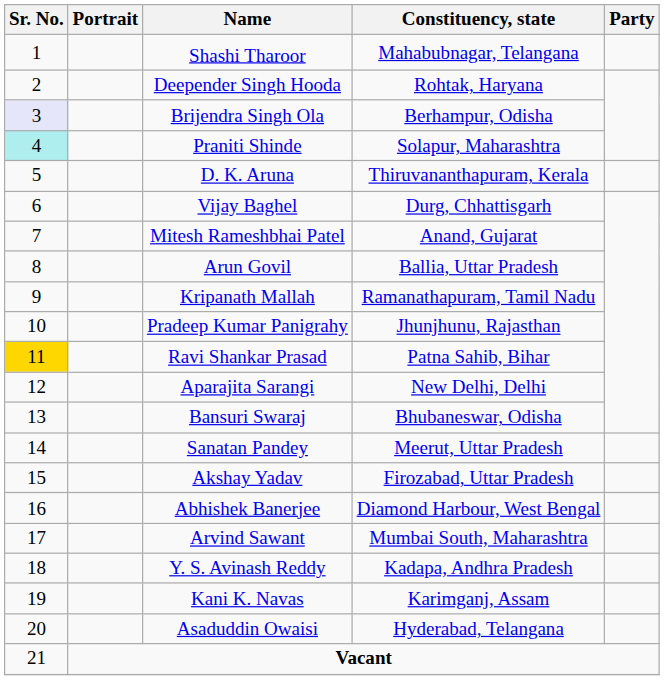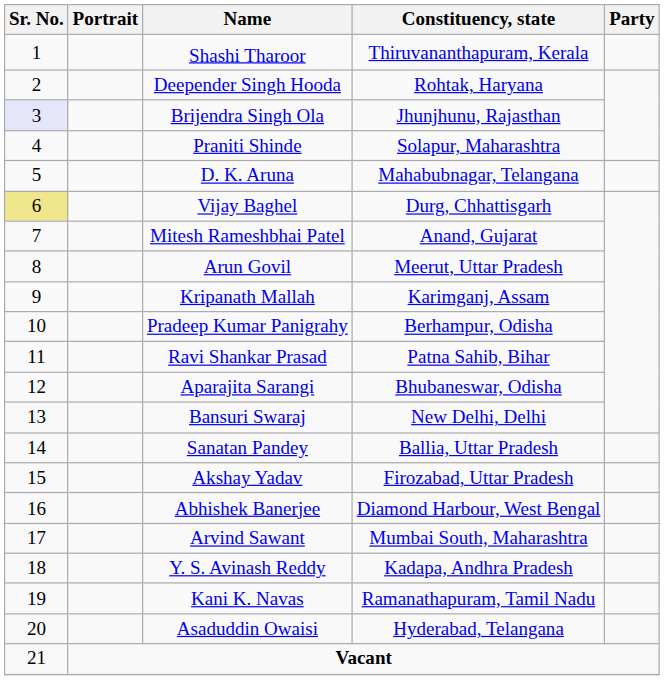(479, 52) Mahabubnagar, Telangana -> (479, 52) Thiruvananthapuram, Kerala
(479, 115) Berhampur, Odisha -> (479, 115) Jhunjhunu, Rajasthan
(36, 145) paleturquoise background -> (36, 145) no background
(479, 175) Thiruvananthapuram, Kerala -> (479, 175) Mahabubnagar, Telangana
(36, 205) no background -> (36, 205) khaki background
(479, 266) Ballia, Uttar Pradesh -> (479, 266) Meerut, Uttar Pradesh
(479, 296) Ramanathapuram, Tamil Nadu -> (479, 296) Karimganj, Assam
(479, 326) Jhunjhunu, Rajasthan -> (479, 326) Berhampur, Odisha
(36, 356) gold background -> (36, 356) no background
(479, 387) New Delhi, Delhi -> (479, 387) Bhubaneswar, Odisha
(479, 417) Bhubaneswar, Odisha -> (479, 417) New Delhi, Delhi
(479, 447) Meerut, Uttar Pradesh -> (479, 447) Ballia, Uttar Pradesh
(479, 598) Karimganj, Assam -> (479, 598) Ramanathapuram, Tamil Nadu
